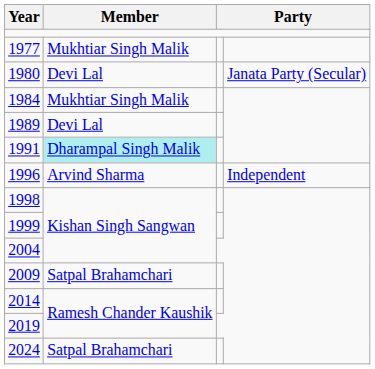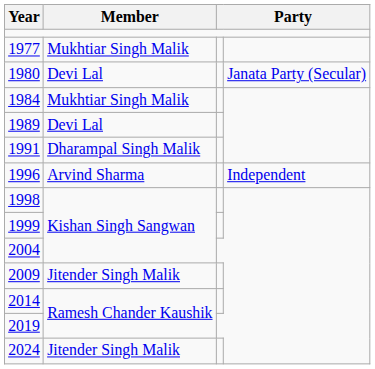(124, 149) paleturquoise background -> (124, 149) no background
(110, 275) Satpal Brahamchari -> (114, 275) Jitender Singh Malik
(110, 350) Satpal Brahamchari -> (114, 350) Jitender Singh Malik
